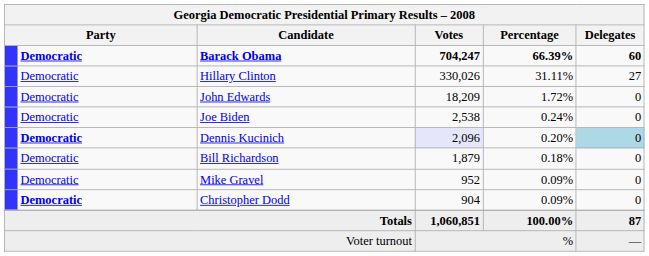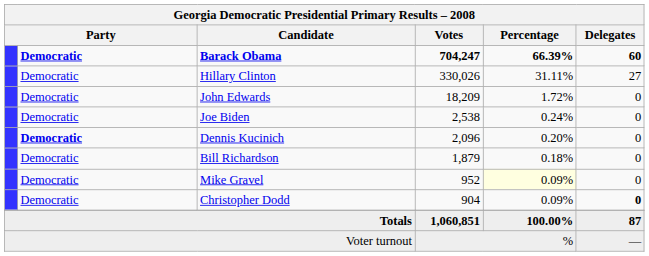(466, 138) lavender background -> (466, 138) no background
(638, 138) lightblue background -> (638, 138) no background
(557, 179) no background -> (557, 179) lightyellow background
(51, 199) bold -> (50, 199) normal
(638, 199) normal -> (638, 199) bold
